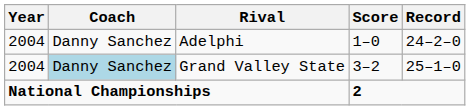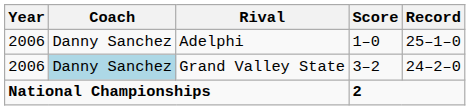(27, 42) 2004 -> (27, 42) 2006
(433, 42) 24–2–0 -> (433, 42) 25–1–0
(27, 67) 2004 -> (27, 67) 2006
(433, 67) 25–1–0 -> (433, 67) 24–2–0
